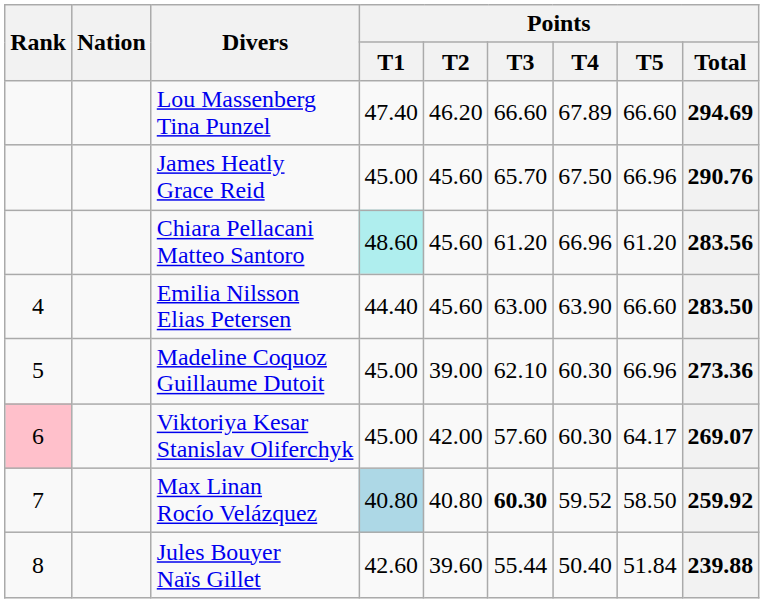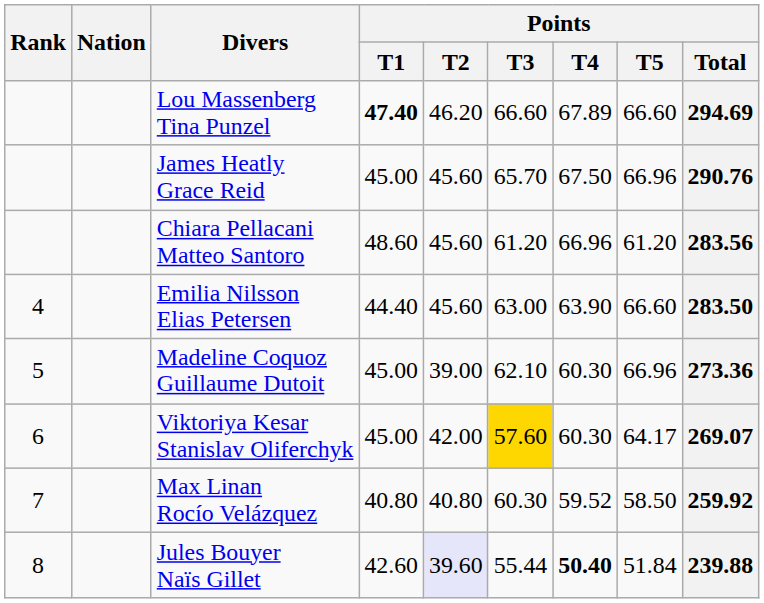(391, 112) normal -> (391, 112) bold
(391, 241) paleturquoise background -> (391, 241) no background
(38, 435) pink background -> (38, 435) no background
(520, 435) no background -> (520, 435) gold background
(391, 500) lightblue background -> (391, 500) no background
(520, 500) bold -> (520, 500) normal
(456, 564) no background -> (456, 564) lavender background
(585, 564) normal -> (585, 564) bold
